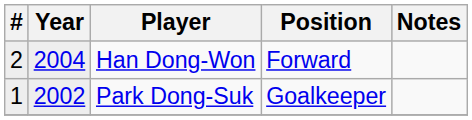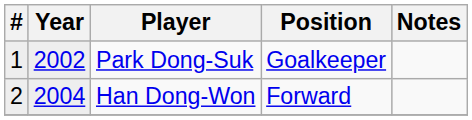rows swapped: (175, 96) <-> (176, 59)
